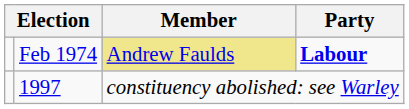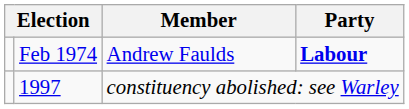(170, 53) khaki background -> (170, 53) no background
